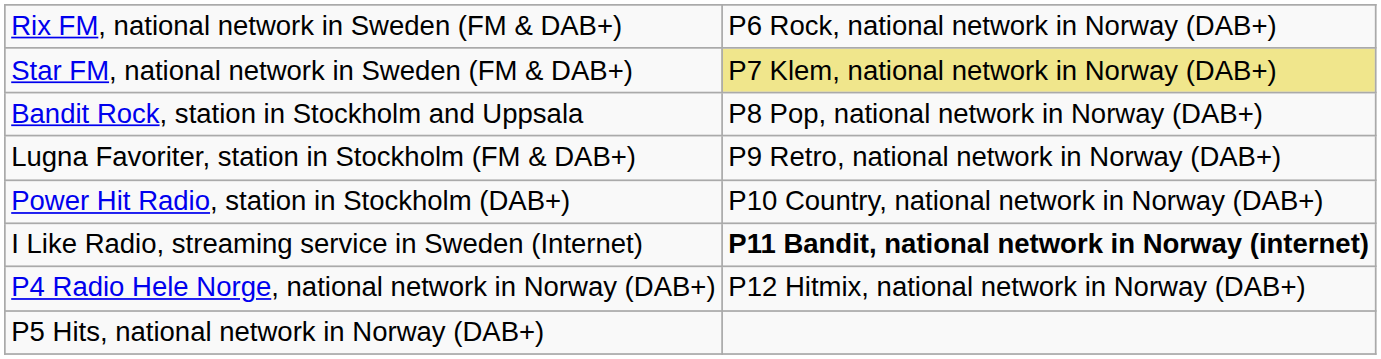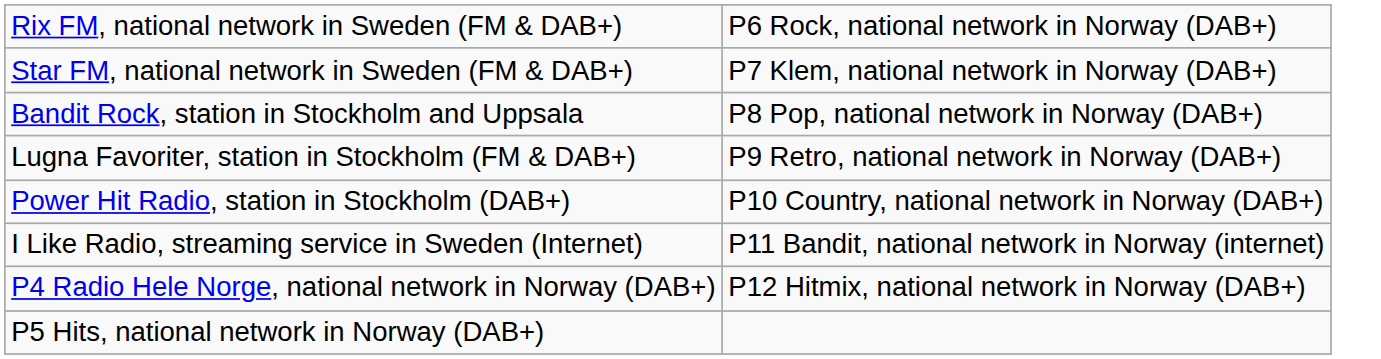(1002, 69) khaki background -> (1002, 69) no background
(1049, 244) bold -> (1026, 244) normal
